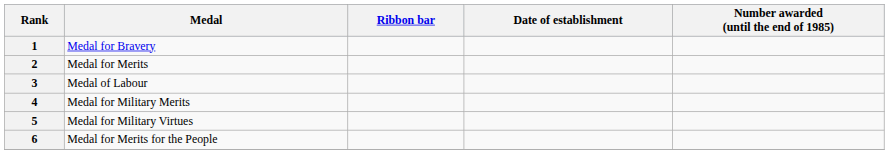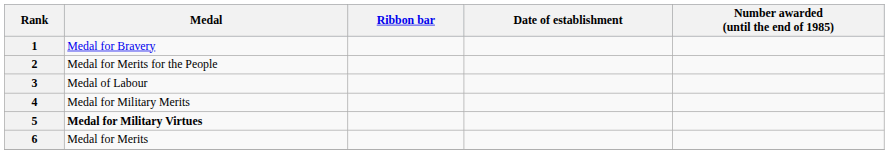(108, 64) Medal for Merits -> (142, 64) Medal for Merits for the People
(130, 121) normal -> (135, 121) bold
(142, 139) Medal for Merits for the People -> (108, 139) Medal for Merits
